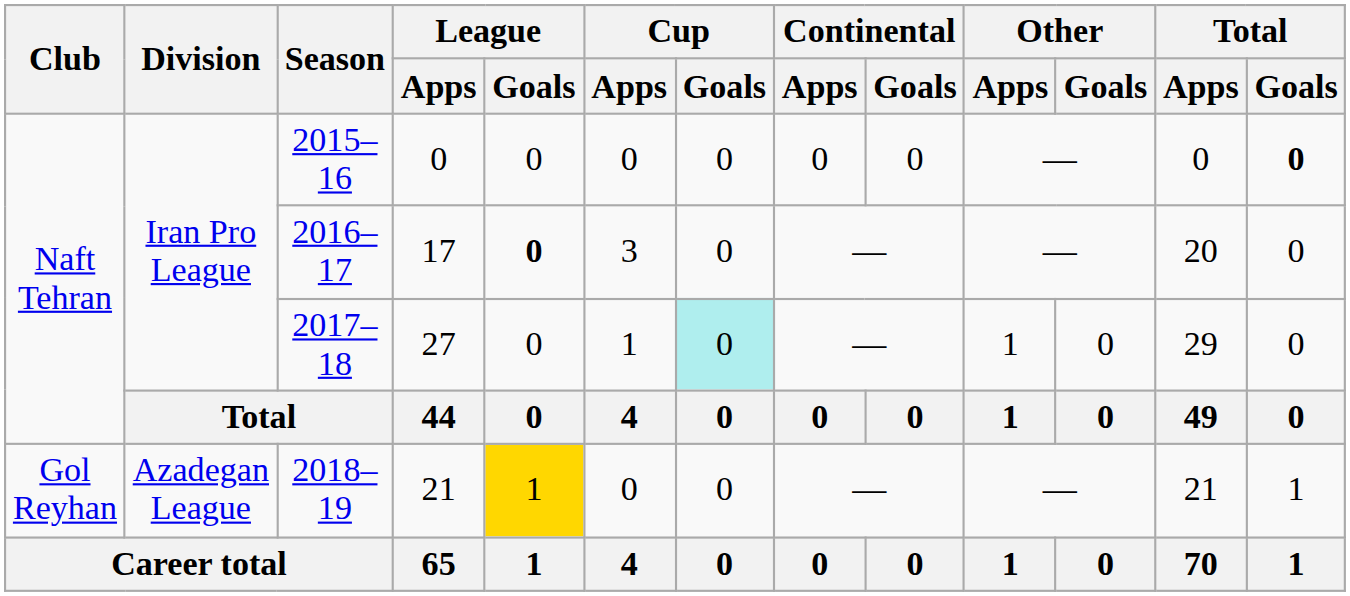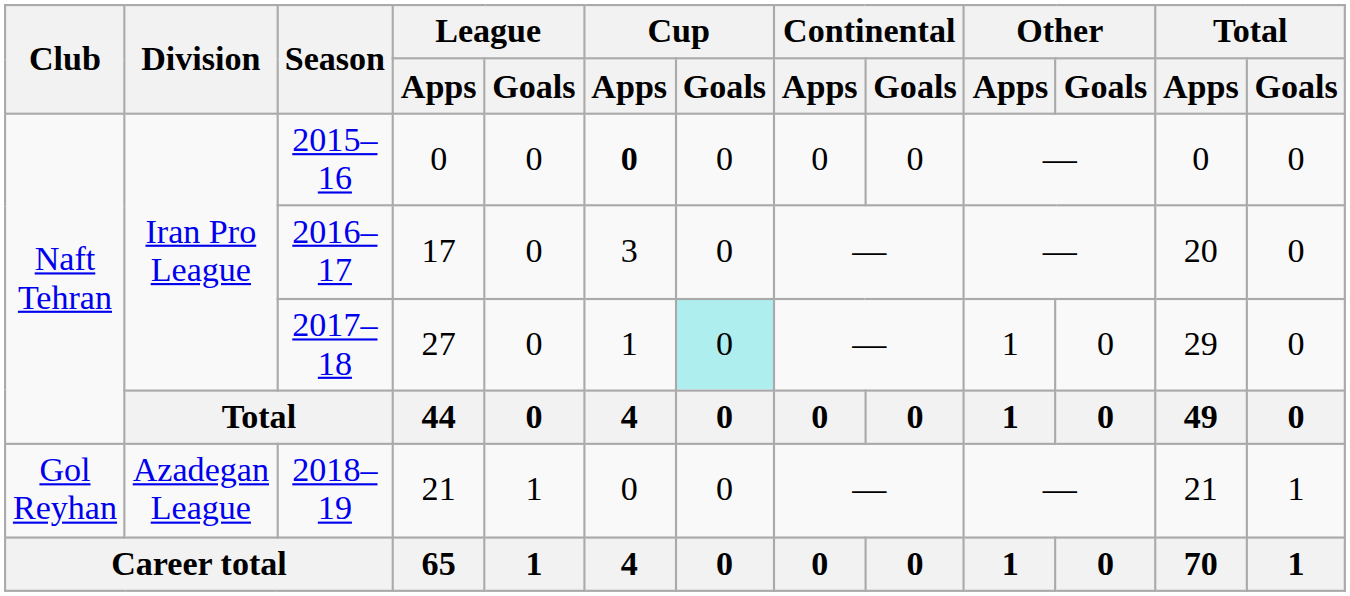(629, 158) normal -> (629, 158) bold
(1296, 158) bold -> (1296, 158) normal
(534, 251) bold -> (534, 251) normal
(534, 490) gold background -> (534, 490) no background
